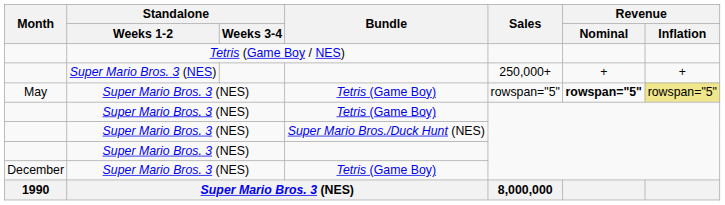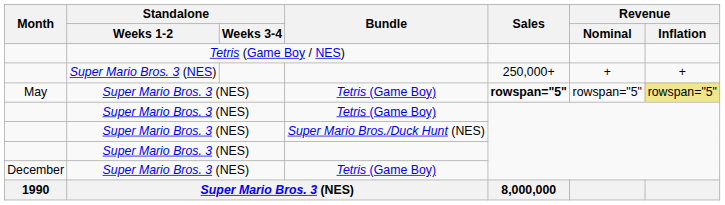(525, 92) normal -> (529, 92) bold
(604, 92) bold -> (607, 92) normal
